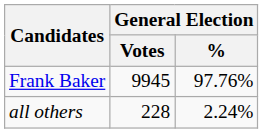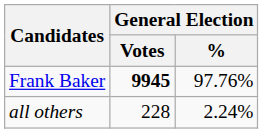(151, 81) normal -> (151, 81) bold
